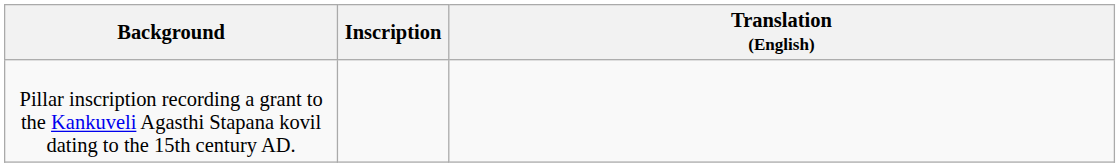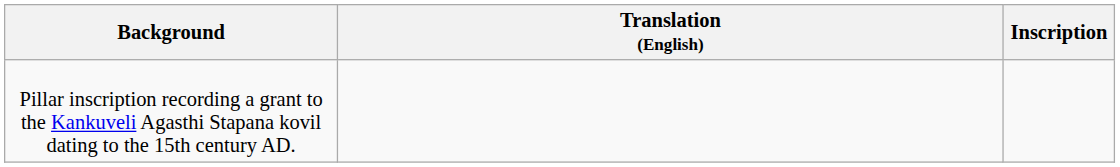columns swapped: (781, 32) <-> (393, 32)
